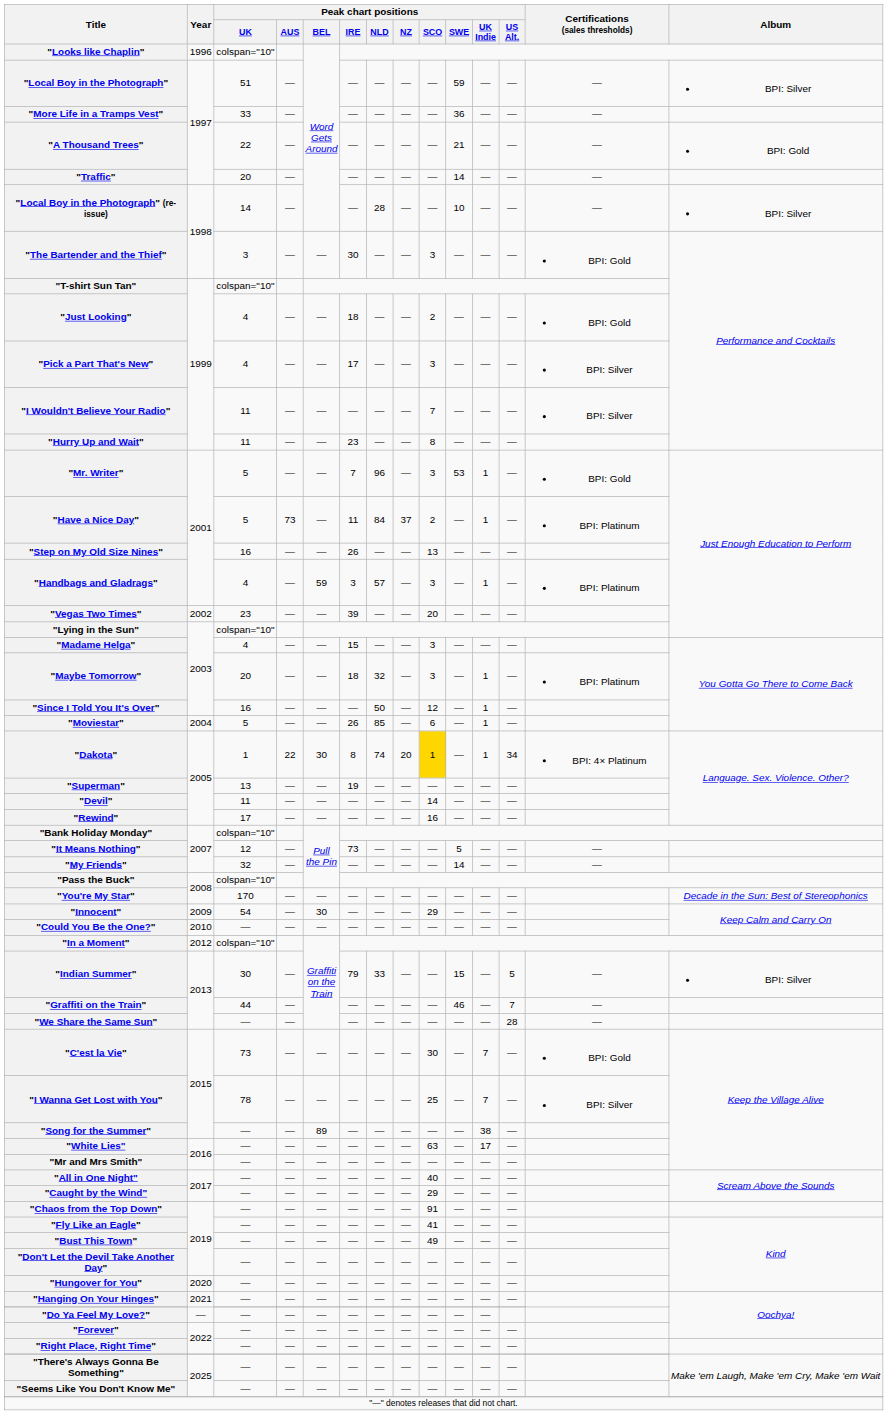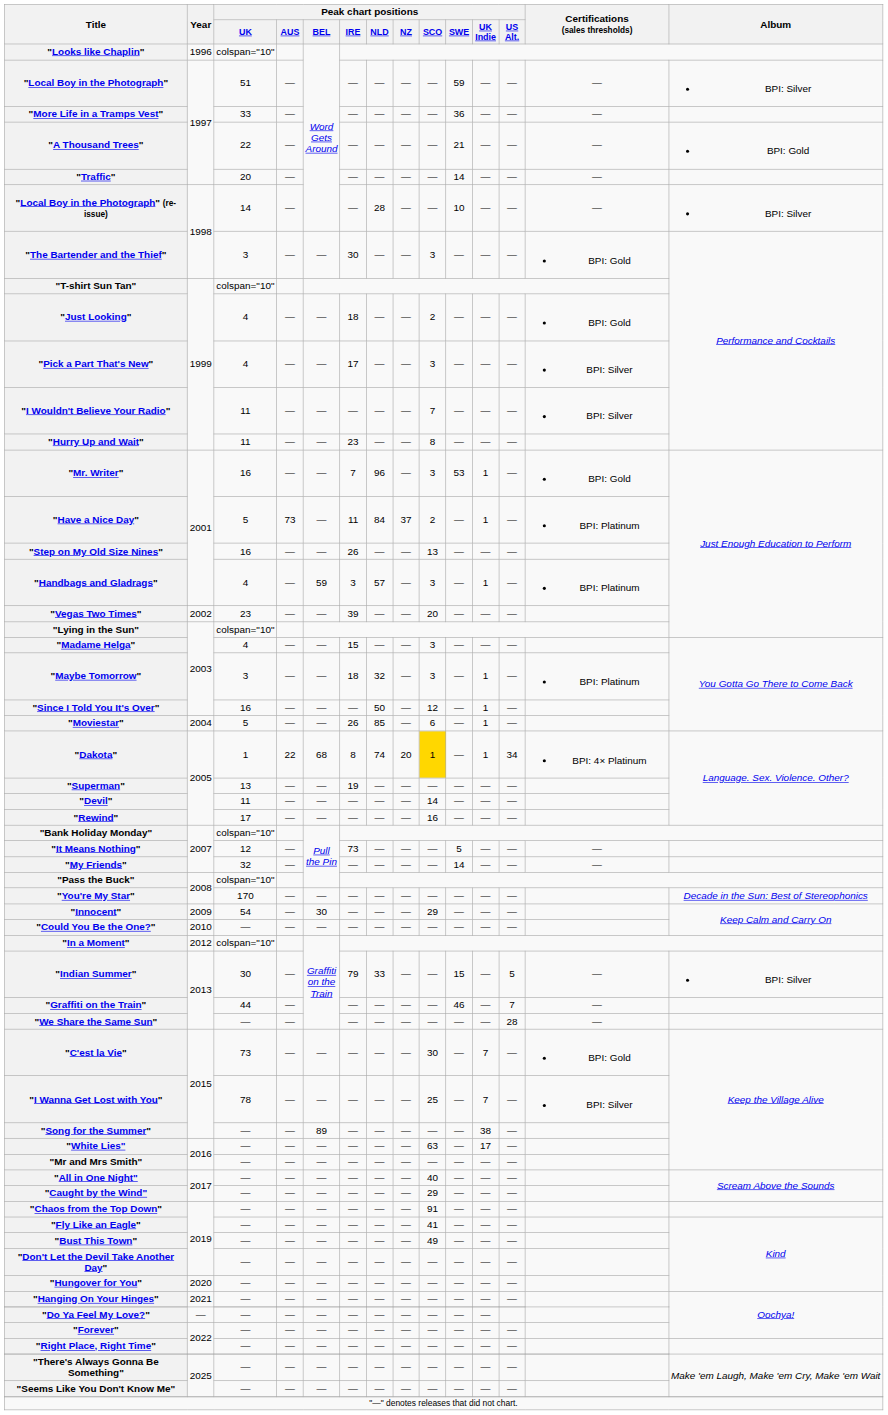(245, 473) 5 -> (245, 473) 16
(245, 676) 20 -> (245, 676) 3
(322, 754) 30 -> (322, 754) 68
